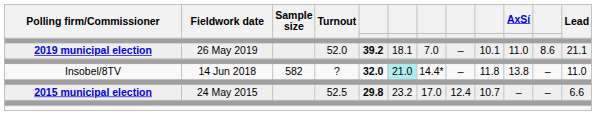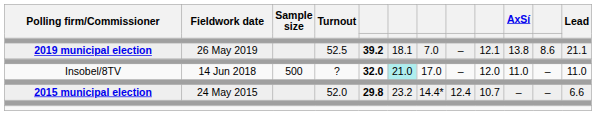(337, 51) 52.0 -> (337, 51) 52.5
(490, 51) 10.1 -> (490, 51) 12.1
(519, 51) 11.0 -> (519, 51) 13.8
(294, 72) 582 -> (294, 72) 500
(431, 72) 14.4* -> (431, 72) 17.0
(490, 72) 11.8 -> (490, 72) 12.0
(519, 72) 13.8 -> (519, 72) 11.0
(337, 92) 52.5 -> (337, 92) 52.0
(431, 92) 17.0 -> (431, 92) 14.4*
